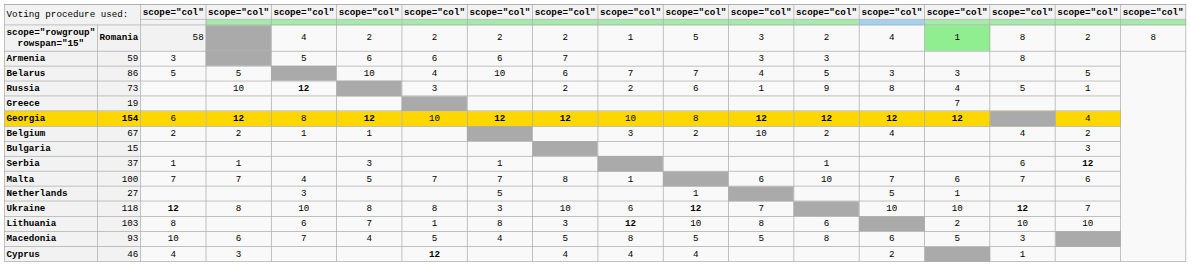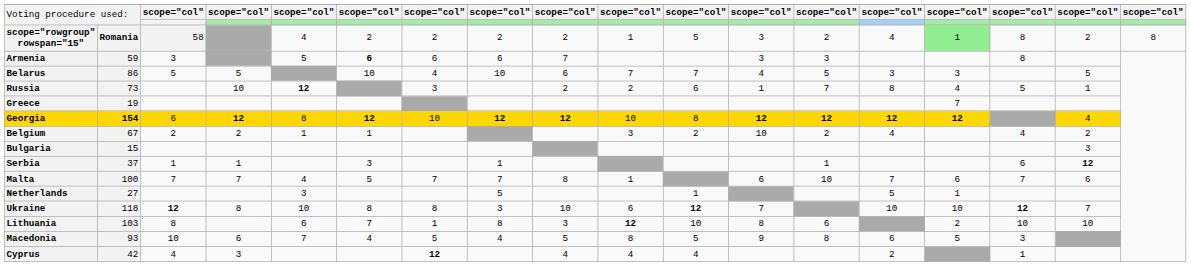(369, 58) normal -> (369, 58) bold
(827, 89) 9 -> (827, 89) 7
(761, 239) 5 -> (761, 239) 9
(133, 254) 46 -> (133, 254) 42
